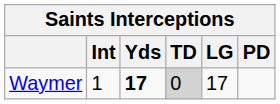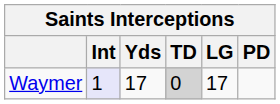(97, 83) no background -> (97, 83) lavender background
(136, 83) bold -> (136, 83) normal
